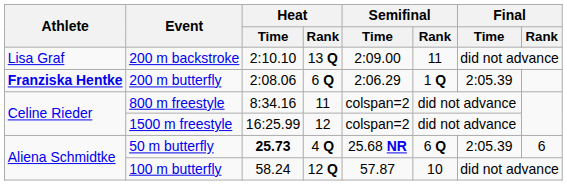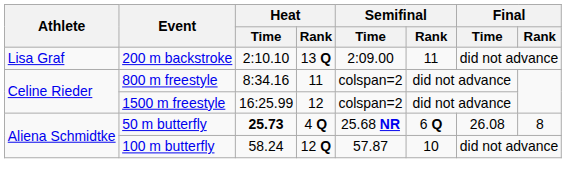- row: (175, 81)
(489, 147) 2:05.39 -> (487, 125) 26.08
(542, 147) 6 -> (540, 125) 8
